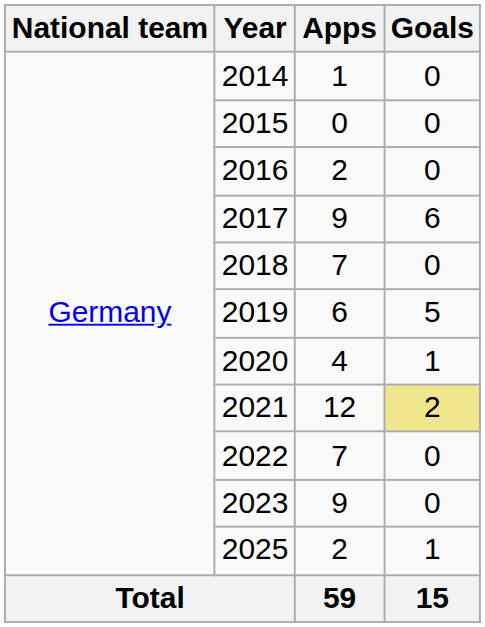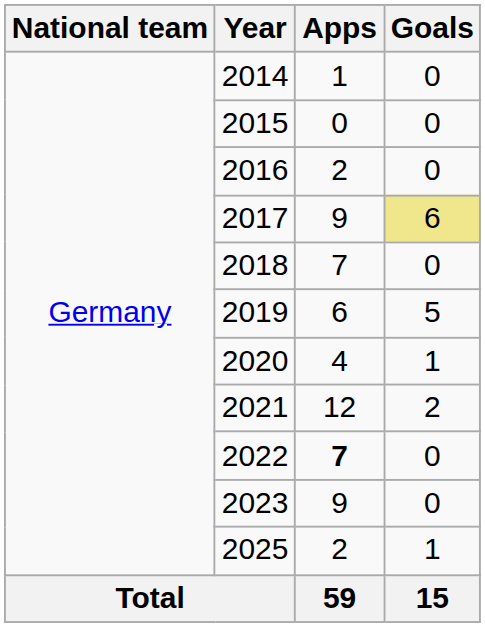(432, 218) no background -> (432, 218) khaki background
(432, 407) khaki background -> (432, 407) no background
(340, 455) normal -> (340, 455) bold
